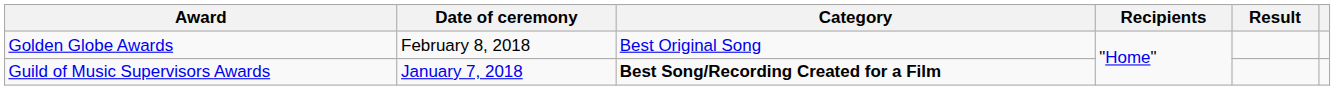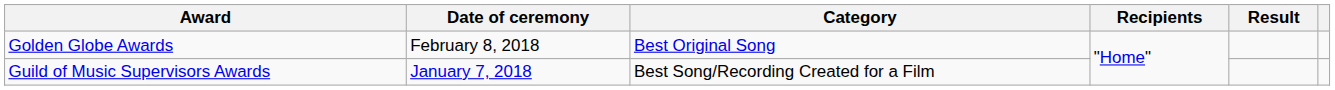(780, 71) bold -> (784, 71) normal
